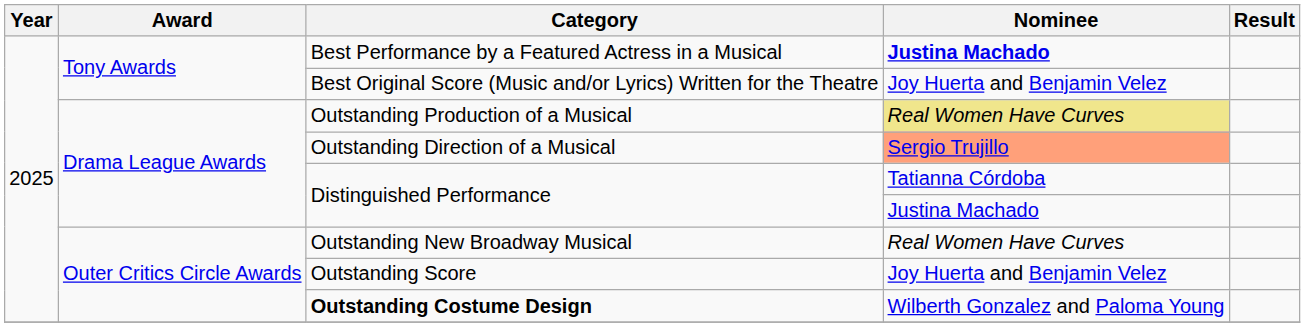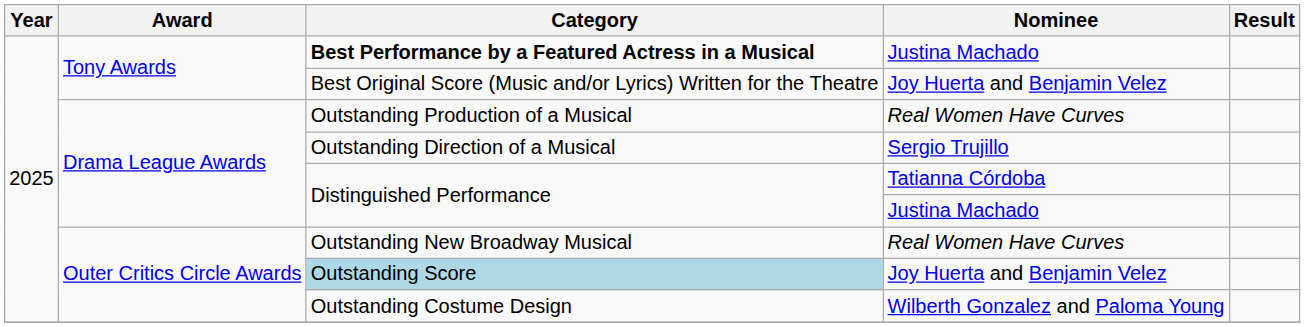(546, 52) normal -> (563, 52) bold
(969, 52) bold -> (963, 52) normal
(1006, 115) khaki background -> (1006, 115) no background
(948, 147) lightsalmon background -> (948, 147) no background
(394, 274) no background -> (394, 274) lightblue background
(451, 305) bold -> (441, 305) normal
